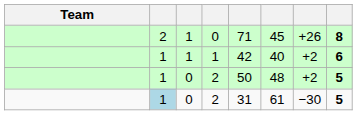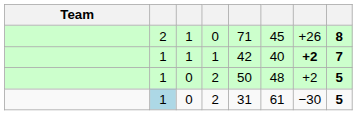(310, 57) normal -> (310, 57) bold
(339, 57) 6 -> (339, 57) 7
